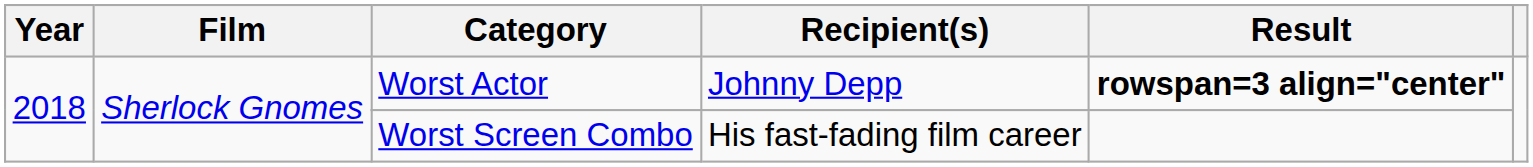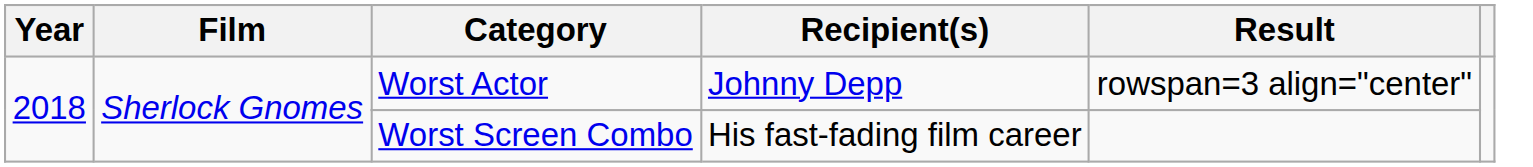(1301, 82) bold -> (1284, 82) normal
